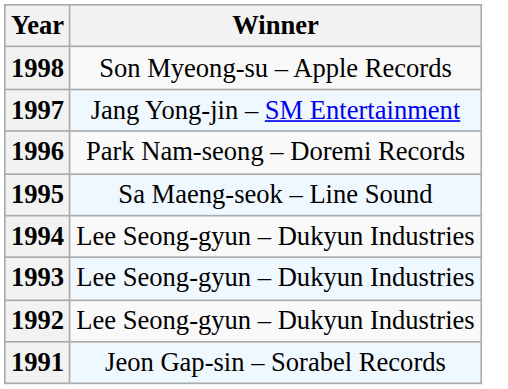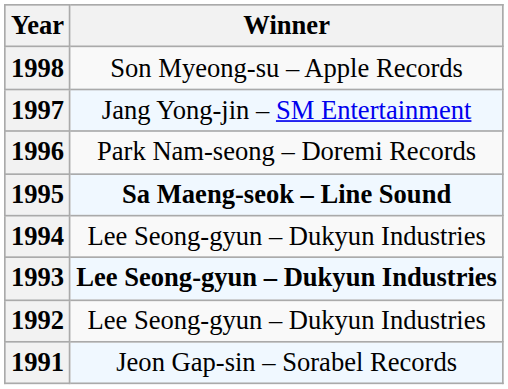(275, 194) normal -> (287, 194) bold
(275, 278) normal -> (287, 278) bold
